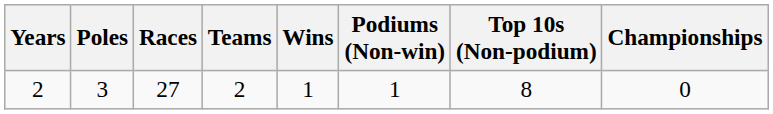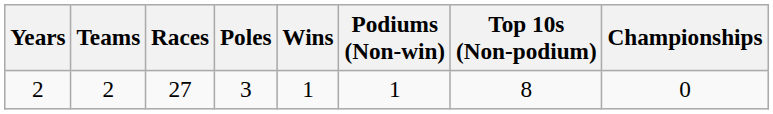columns swapped: (240, 37) <-> (102, 37)
